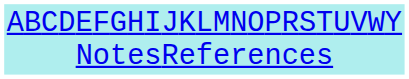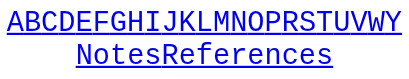(204, 39) paleturquoise background -> (204, 39) no background
